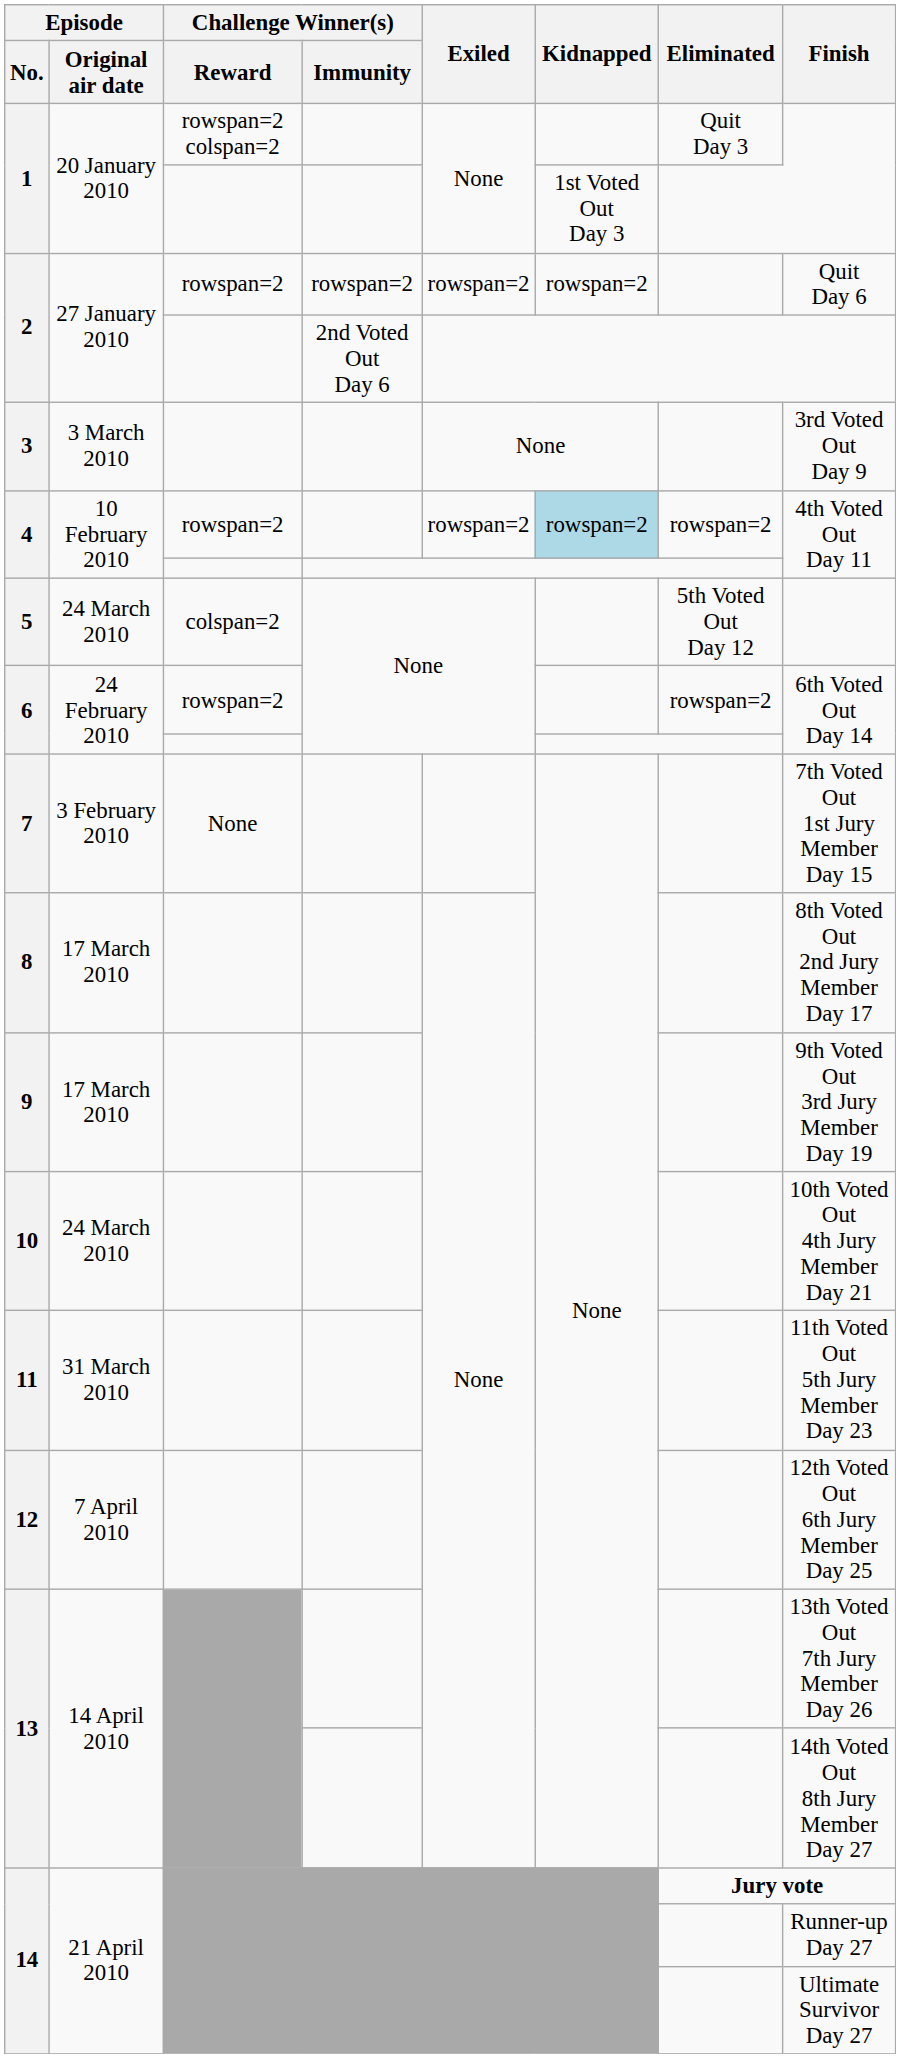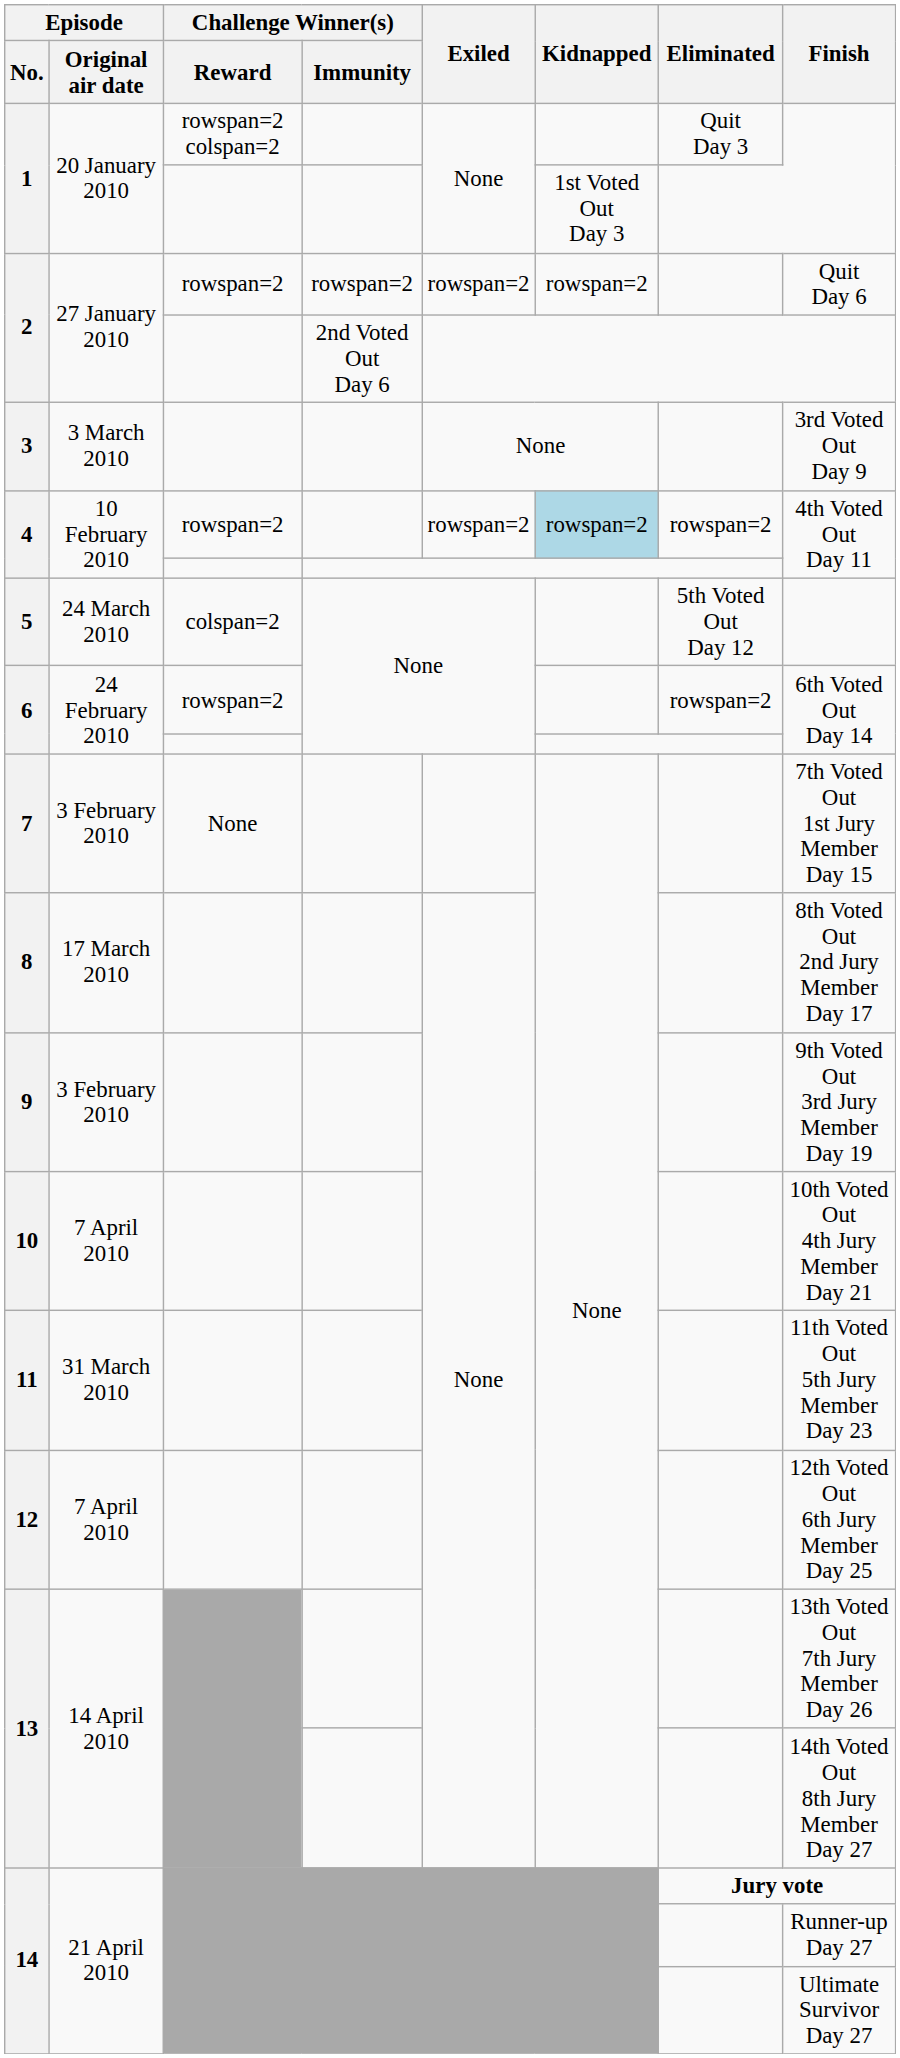(106, 1101) 17 March 2010 -> (106, 1101) 3 February 2010
(106, 1240) 24 March 2010 -> (106, 1240) 7 April 2010
